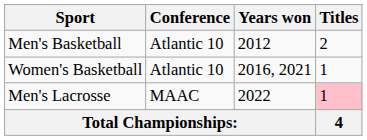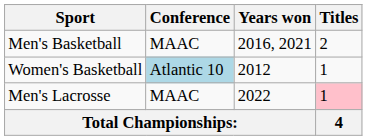(187, 43) Atlantic 10 -> (175, 43) MAAC
(254, 43) 2012 -> (275, 43) 2016, 2021
(187, 69) no background -> (187, 69) lightblue background
(275, 69) 2016, 2021 -> (254, 69) 2012
